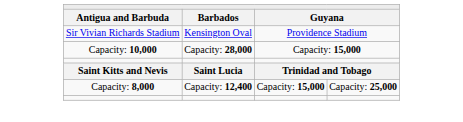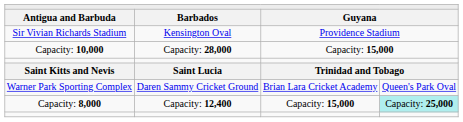+ row: (69, 87)
(363, 87) no background -> (419, 103) paleturquoise background
